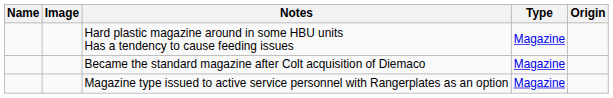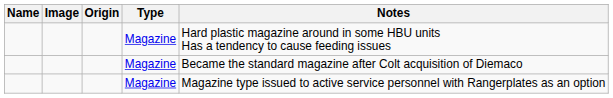columns swapped: (588, 13) <-> (296, 13)
